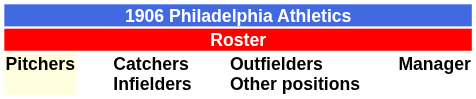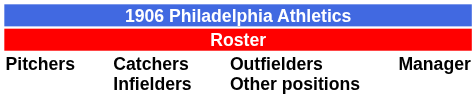(40, 64) lightyellow background -> (40, 64) no background
